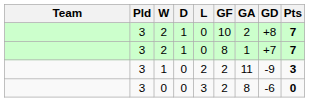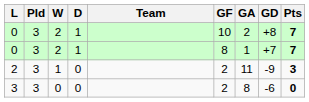columns swapped: (67, 13) <-> (204, 13)
